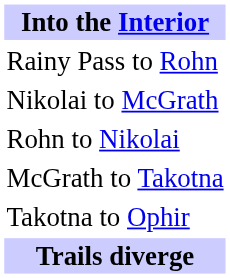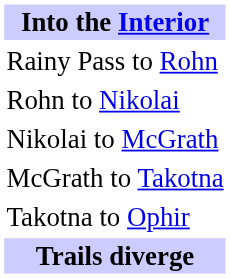(113, 99) Nikolai to McGrath -> (93, 99) Rohn to Nikolai
(93, 138) Rohn to Nikolai -> (113, 138) Nikolai to McGrath
